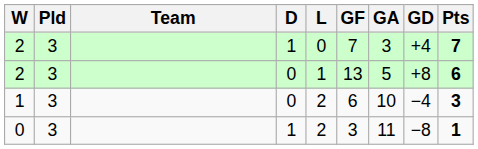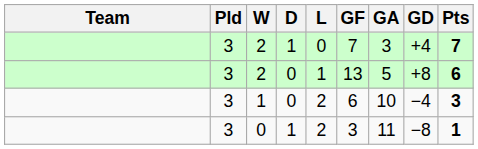columns swapped: (173, 18) <-> (20, 18)
